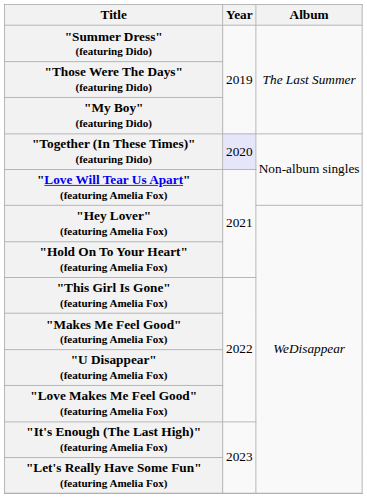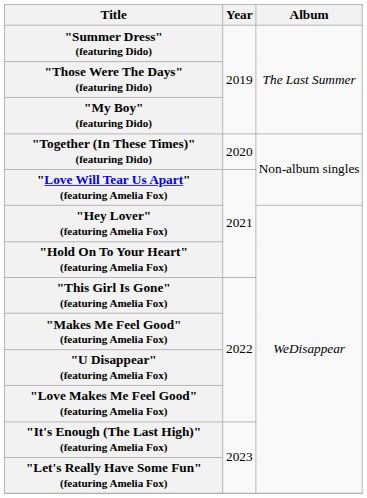(239, 151) lavender background -> (239, 151) no background
